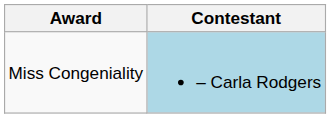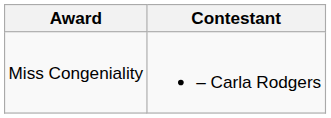(236, 82) lightblue background -> (236, 82) no background
